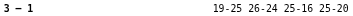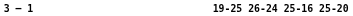(281, 9) normal -> (281, 9) bold
